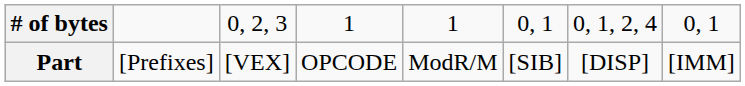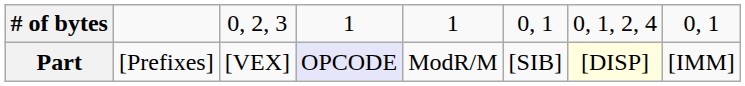(349, 61) no background -> (349, 61) lavender background
(615, 61) no background -> (615, 61) lightyellow background
